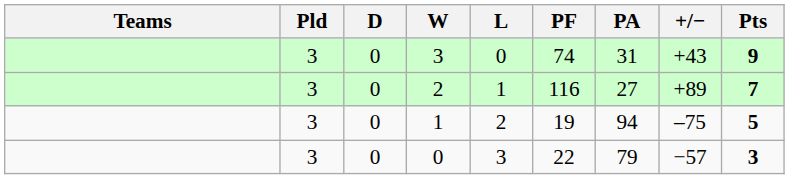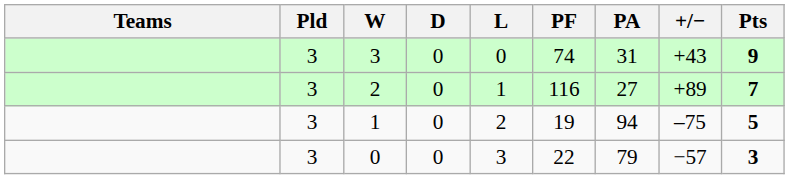columns swapped: (438, 21) <-> (375, 21)
